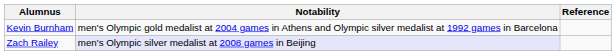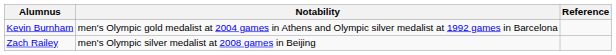(197, 43) lavender background -> (197, 43) no background
